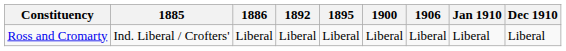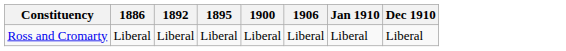- column: (171, 14)
